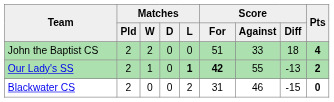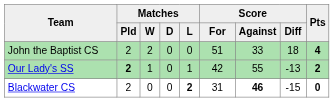(128, 69) normal -> (128, 69) bold
(190, 69) bold -> (190, 69) normal
(217, 69) bold -> (217, 69) normal
(190, 88) normal -> (190, 88) bold
(258, 88) normal -> (258, 88) bold
